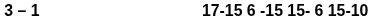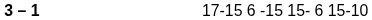(285, 10) bold -> (285, 10) normal
